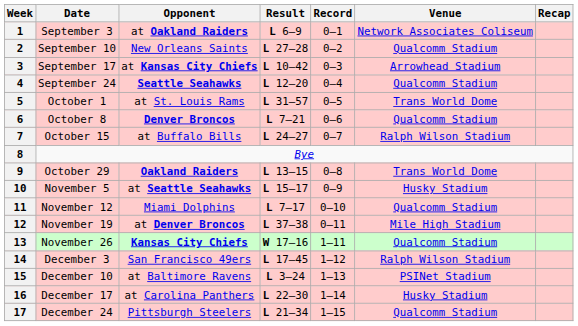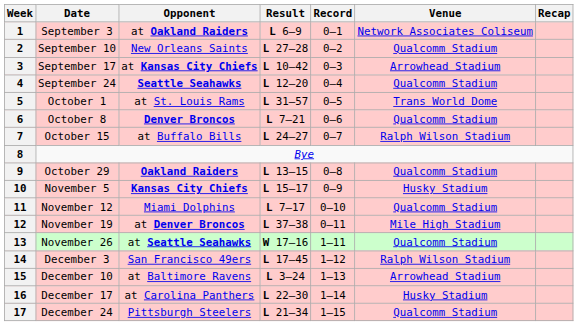(445, 171) Trans World Dome -> (445, 171) Qualcomm Stadium
(189, 189) at Seattle Seahawks -> (189, 189) Kansas City Chiefs
(189, 242) Kansas City Chiefs -> (189, 242) at Seattle Seahawks
(445, 277) PSINet Stadium -> (445, 277) Arrowhead Stadium
